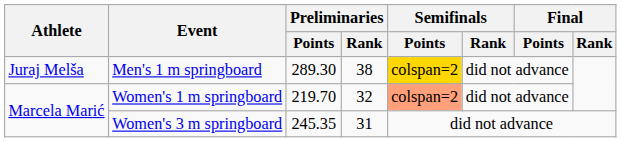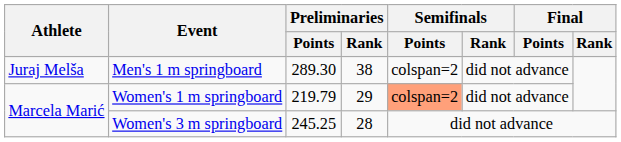(425, 70) gold background -> (425, 70) no background
(314, 97) 219.70 -> (314, 97) 219.79
(364, 97) 32 -> (364, 97) 29
(314, 124) 245.35 -> (314, 124) 245.25
(364, 124) 31 -> (364, 124) 28
